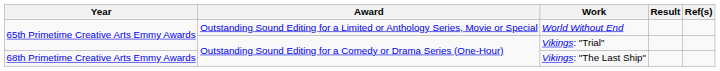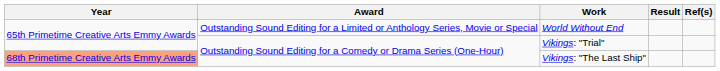(101, 58) no background -> (101, 58) lightsalmon background
